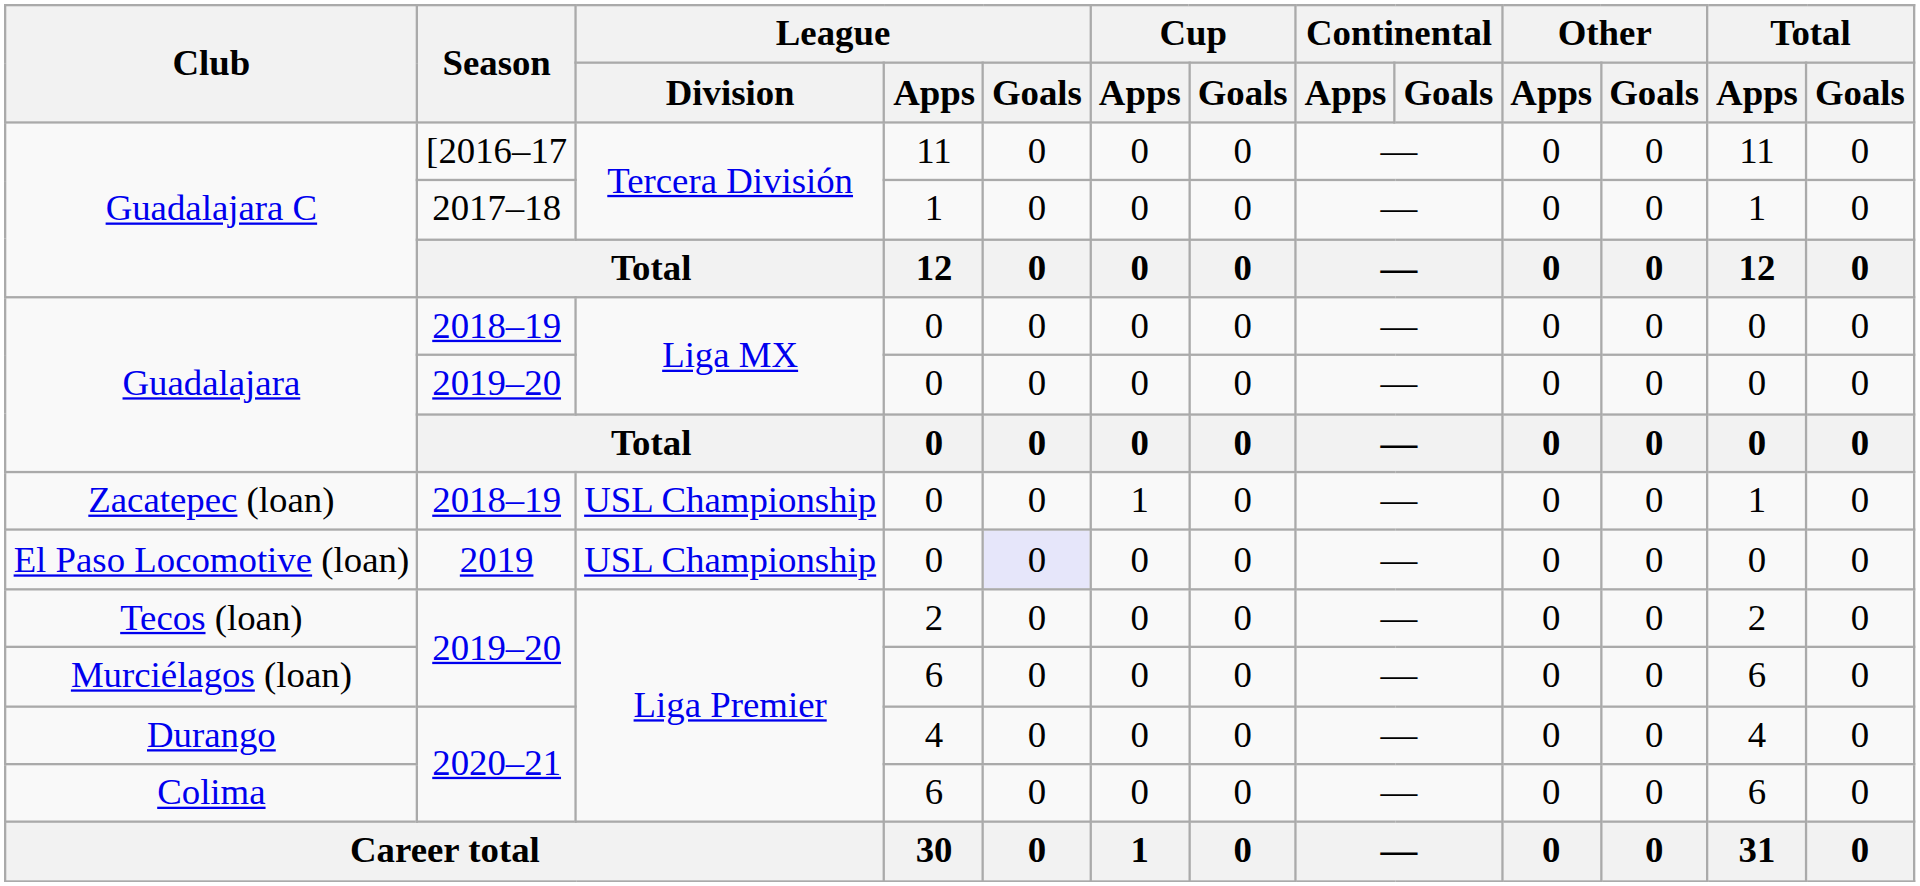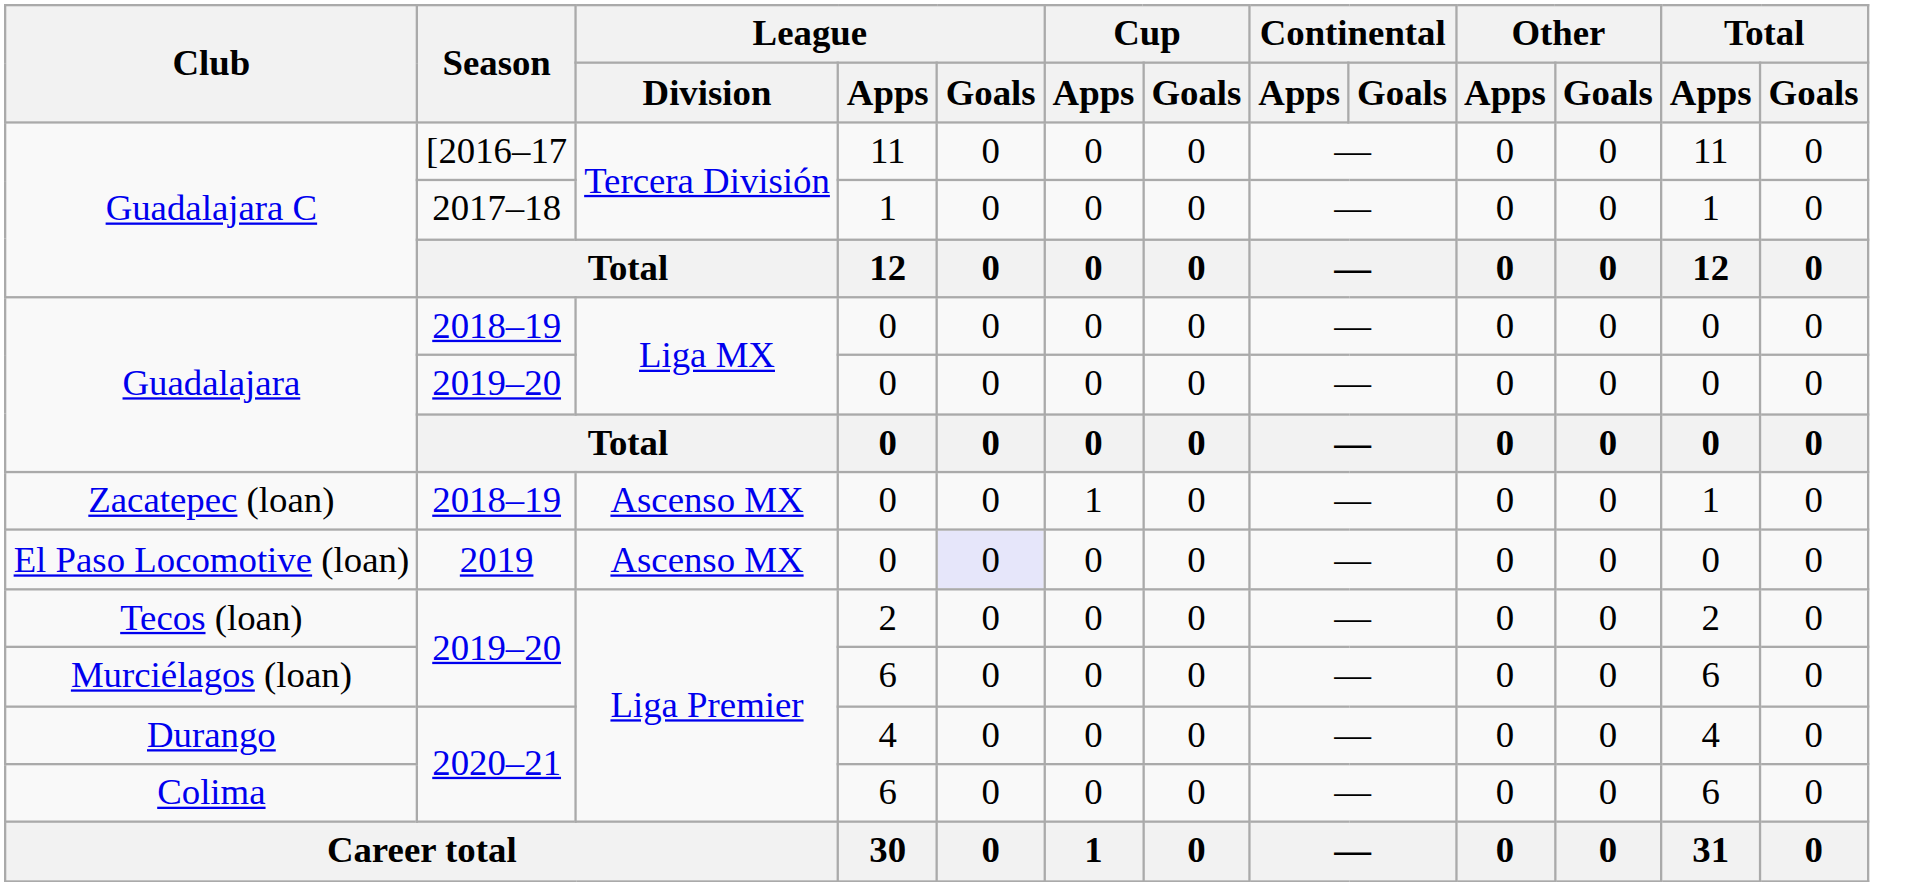(730, 500) USL Championship -> (707, 500) Ascenso MX
(730, 558) USL Championship -> (707, 558) Ascenso MX
